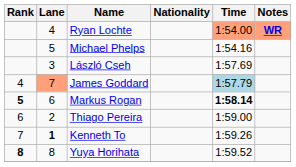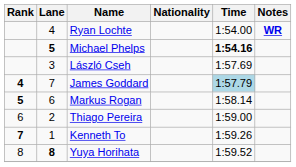(234, 30) lightsalmon background -> (234, 30) no background
(273, 30) lightsalmon background -> (273, 30) no background
(52, 48) normal -> (52, 48) bold
(234, 48) normal -> (234, 48) bold
(20, 83) normal -> (20, 83) bold
(52, 83) lightsalmon background -> (52, 83) no background
(234, 100) bold -> (234, 100) normal
(20, 135) normal -> (20, 135) bold
(52, 135) bold -> (52, 135) normal
(20, 153) bold -> (20, 153) normal
(52, 153) normal -> (52, 153) bold
